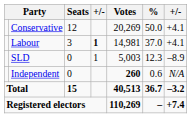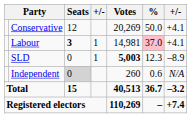(69, 43) normal -> (69, 43) bold
(96, 43) bold -> (96, 43) normal
(153, 43) no background -> (153, 43) pink background
(129, 58) normal -> (129, 58) bold
(69, 74) no background -> (69, 74) lightgrey background
(133, 74) bold -> (133, 74) normal
